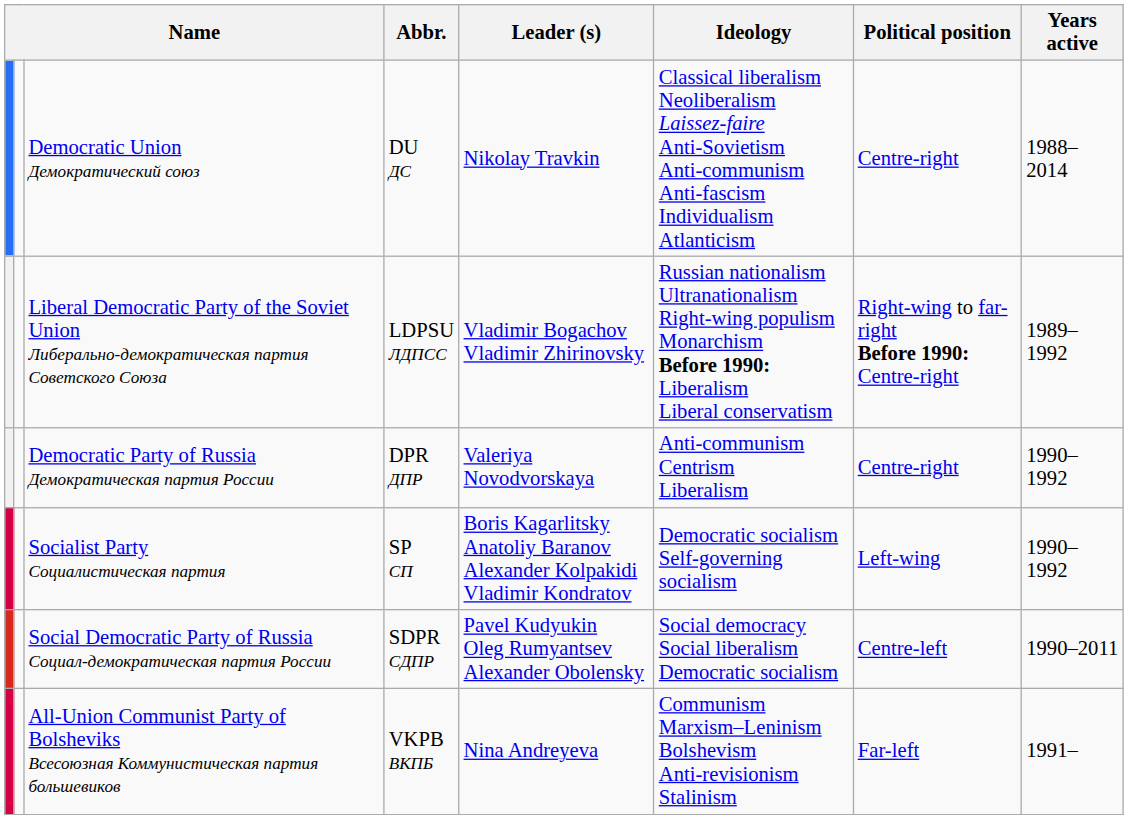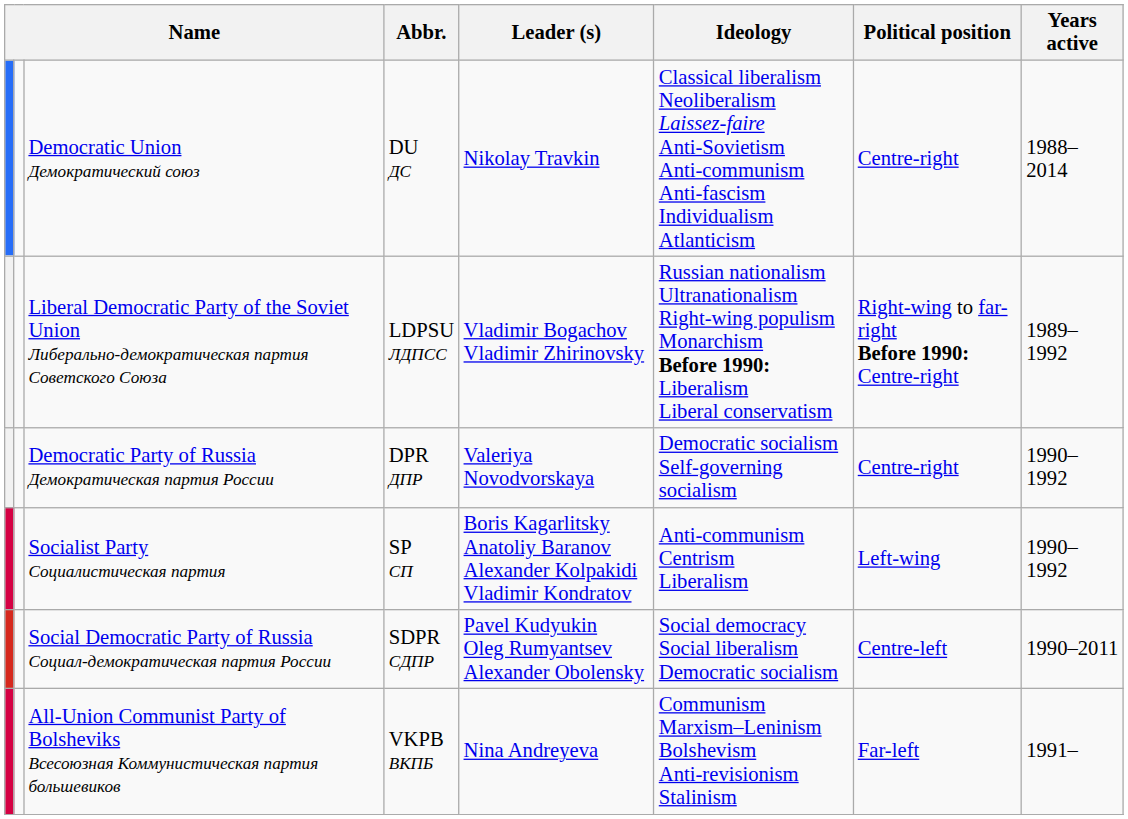(732, 467) Anti-communism Centrism Liberalism -> (748, 467) Democratic socialism Self-governing socialism
(748, 558) Democratic socialism Self-governing socialism -> (732, 558) Anti-communism Centrism Liberalism
